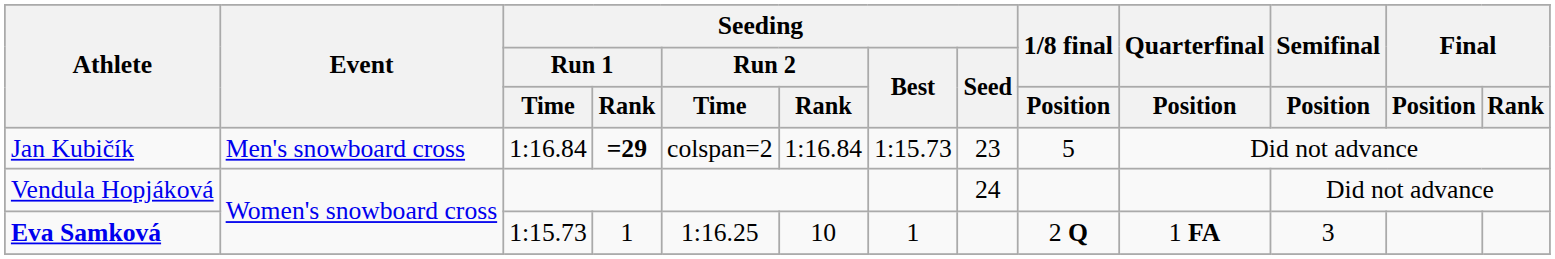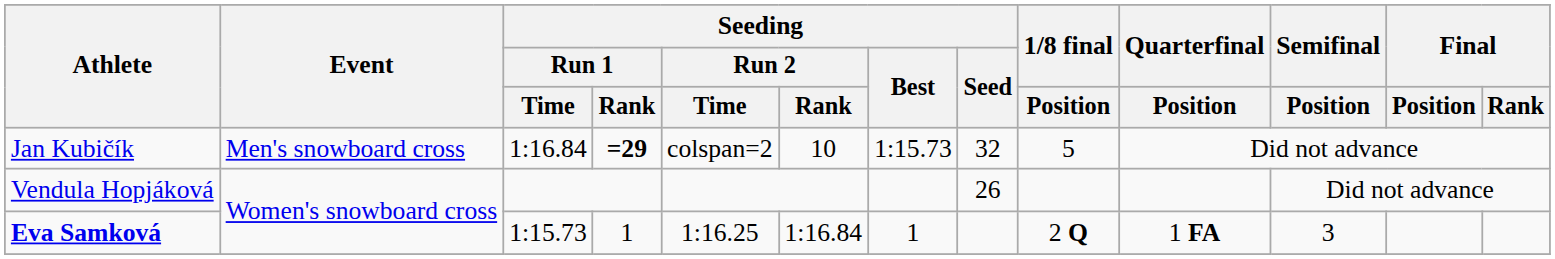(823, 148) 1:16.84 -> (823, 148) 10
(988, 148) 23 -> (988, 148) 32
(988, 190) 24 -> (988, 190) 26
(823, 232) 10 -> (823, 232) 1:16.84
